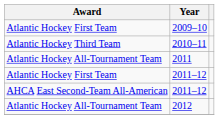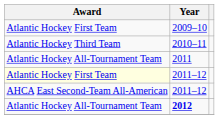(62, 75) no background -> (62, 75) lightyellow background
(182, 106) normal -> (182, 106) bold
